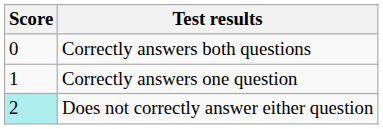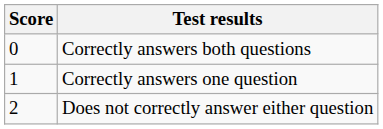(14, 108) paleturquoise background -> (14, 108) no background
